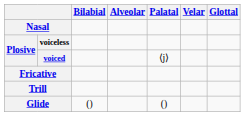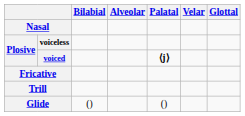(164, 58) normal -> (164, 58) bold
